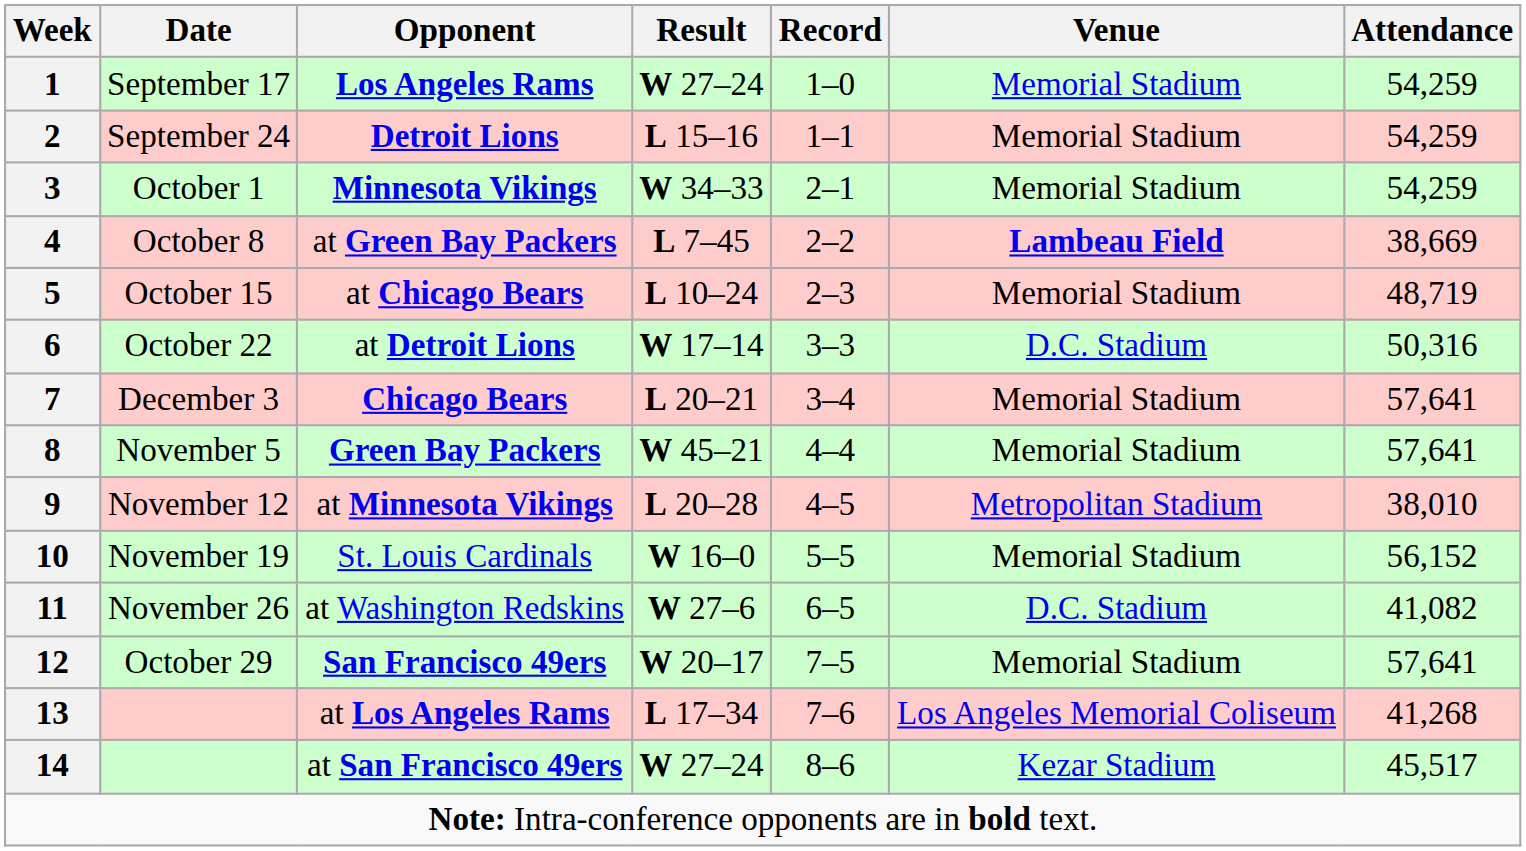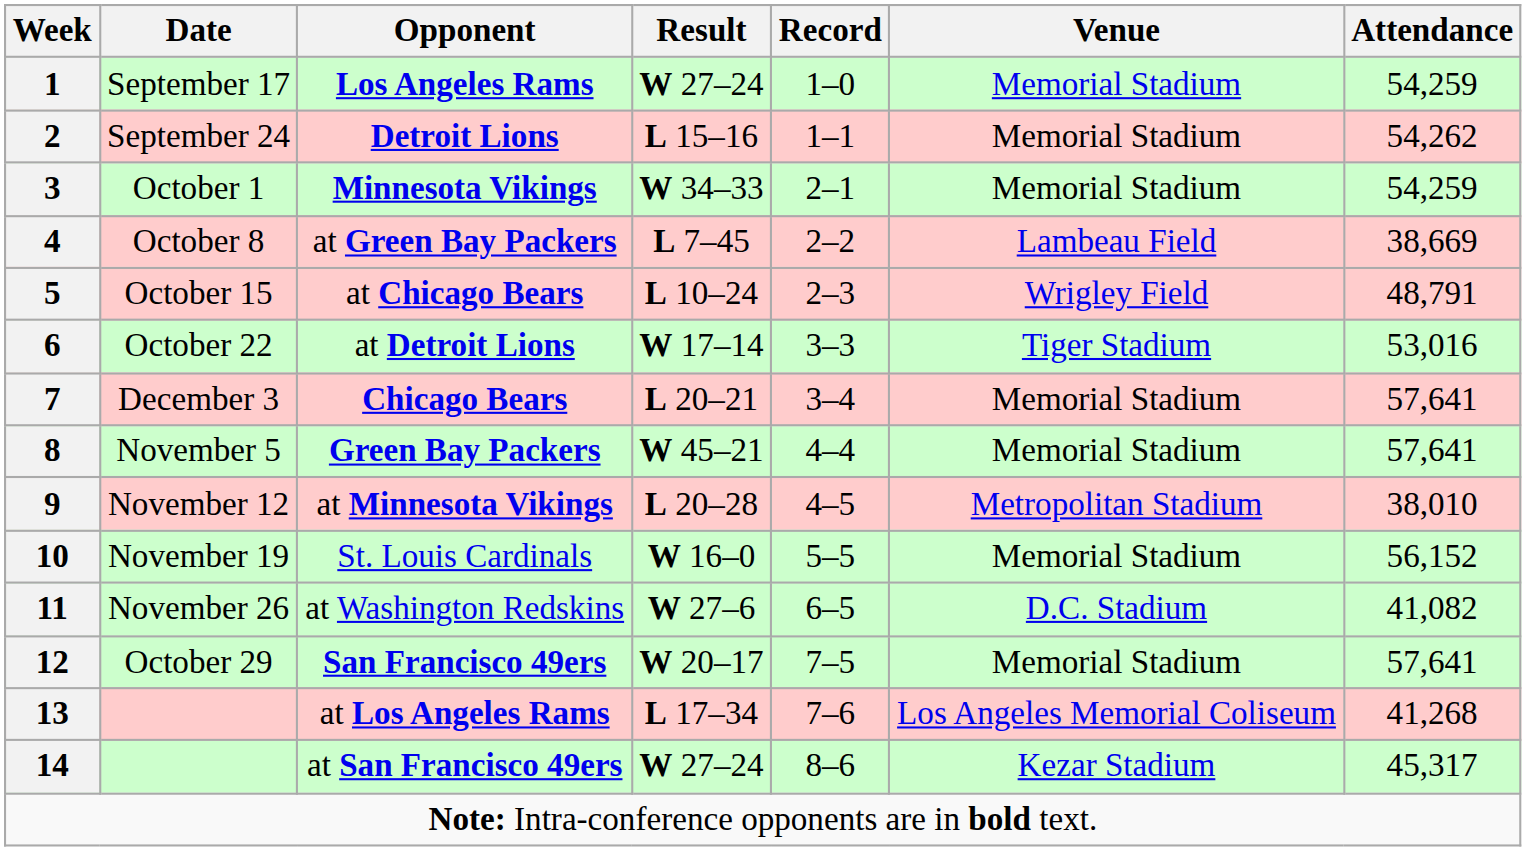(1432, 135) 54,259 -> (1432, 135) 54,262
(1116, 240) bold -> (1117, 240) normal
(1116, 293) Memorial Stadium -> (1117, 293) Wrigley Field
(1432, 293) 48,719 -> (1432, 293) 48,791
(1116, 345) D.C. Stadium -> (1117, 345) Tiger Stadium
(1432, 345) 50,316 -> (1432, 345) 53,016
(1432, 766) 45,517 -> (1432, 766) 45,317
